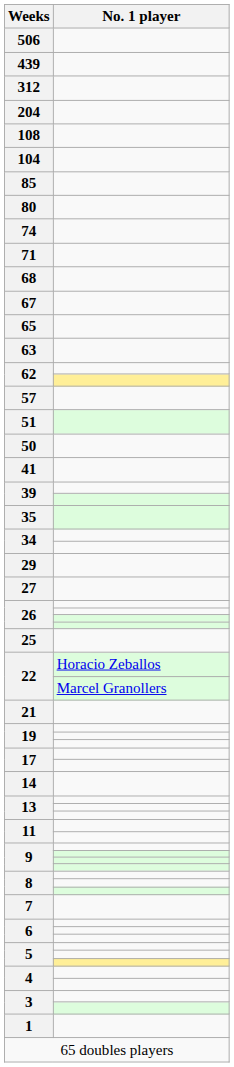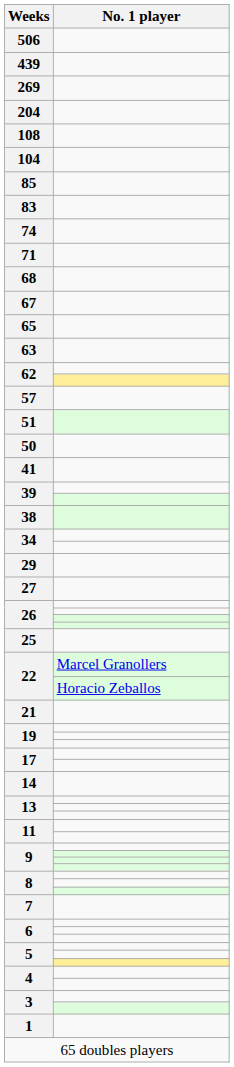(29, 88) 312 -> (29, 88) 269
(29, 207) 80 -> (29, 207) 83
(29, 517) 35 -> (29, 517) 38
(109, 664) Horacio Zeballos -> (112, 664) Marcel Granollers
(112, 688) Marcel Granollers -> (109, 688) Horacio Zeballos
